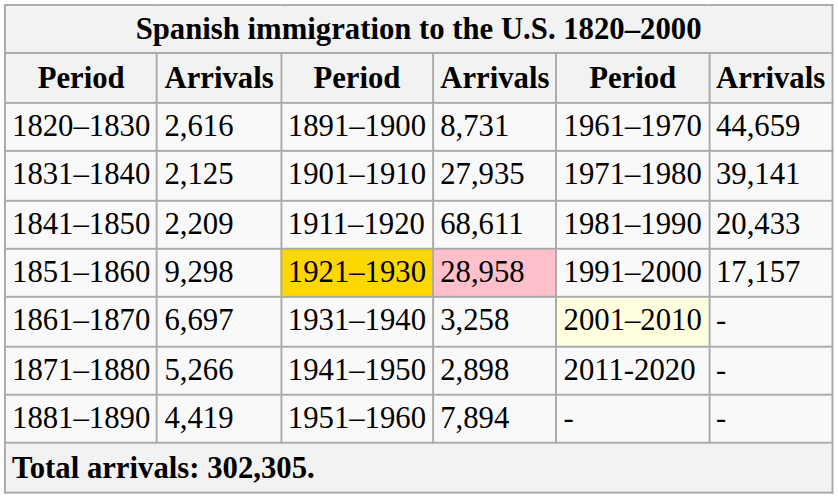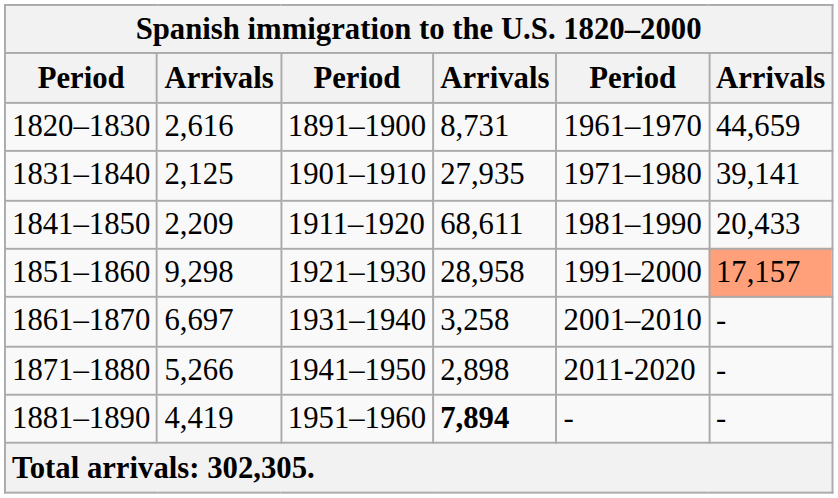(357, 272) gold background -> (357, 272) no background
(482, 272) pink background -> (482, 272) no background
(758, 272) no background -> (758, 272) lightsalmon background
(633, 321) lightyellow background -> (633, 321) no background
(475, 418) normal -> (475, 418) bold
